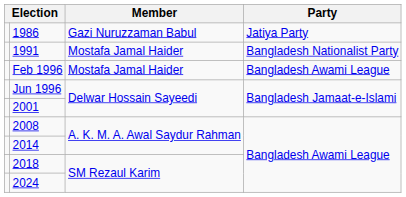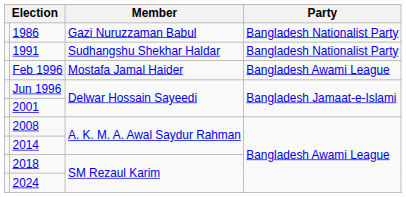(277, 32) Jatiya Party -> (322, 32) Bangladesh Nationalist Party
(126, 51) Mostafa Jamal Haider -> (144, 51) Sudhangshu Shekhar Haldar
